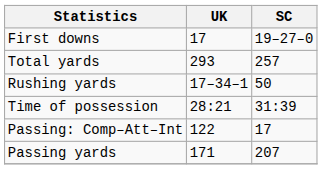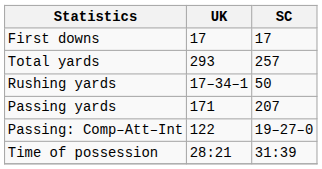(284, 39) 19–27–0 -> (263, 39) 17
rows swapped: (62, 153) <-> (83, 107)
(263, 130) 17 -> (284, 130) 19–27–0
